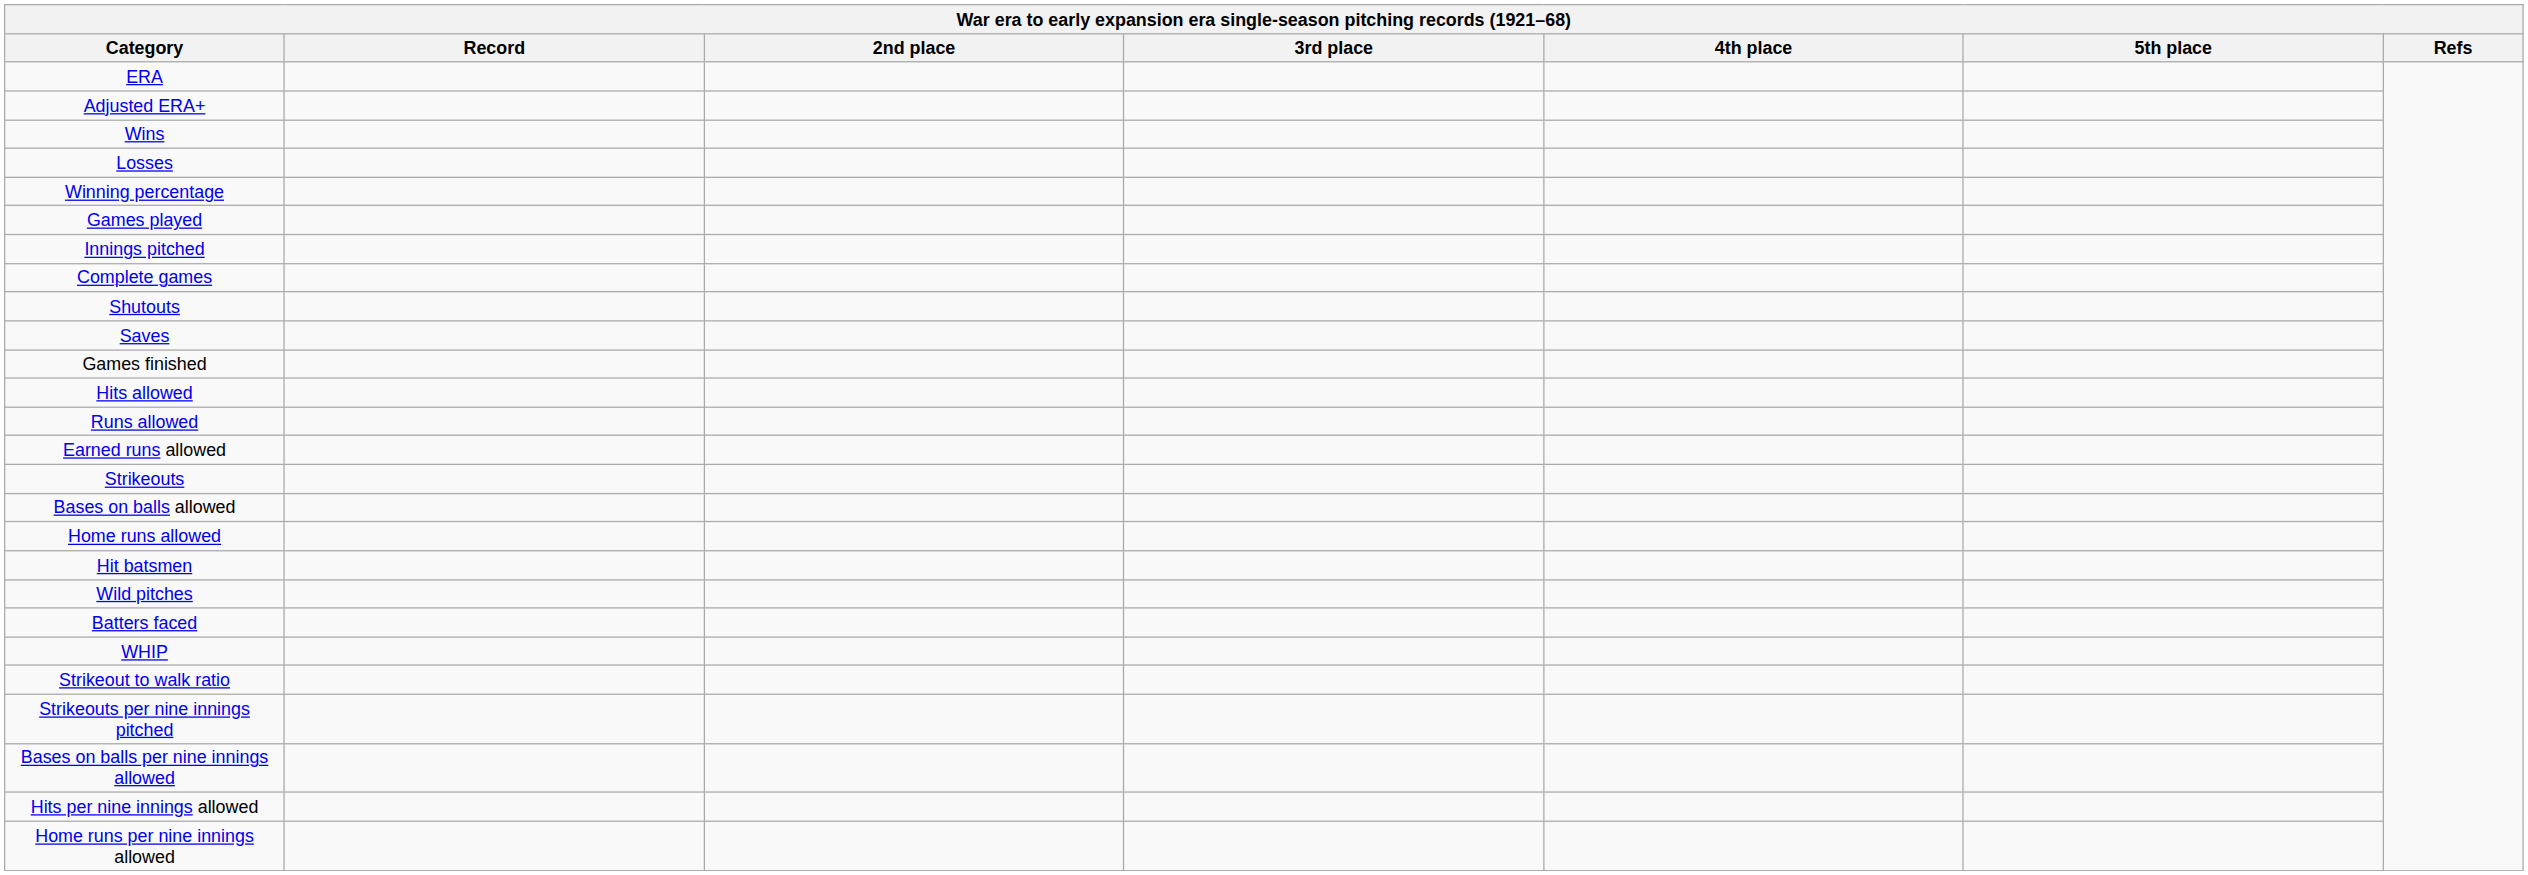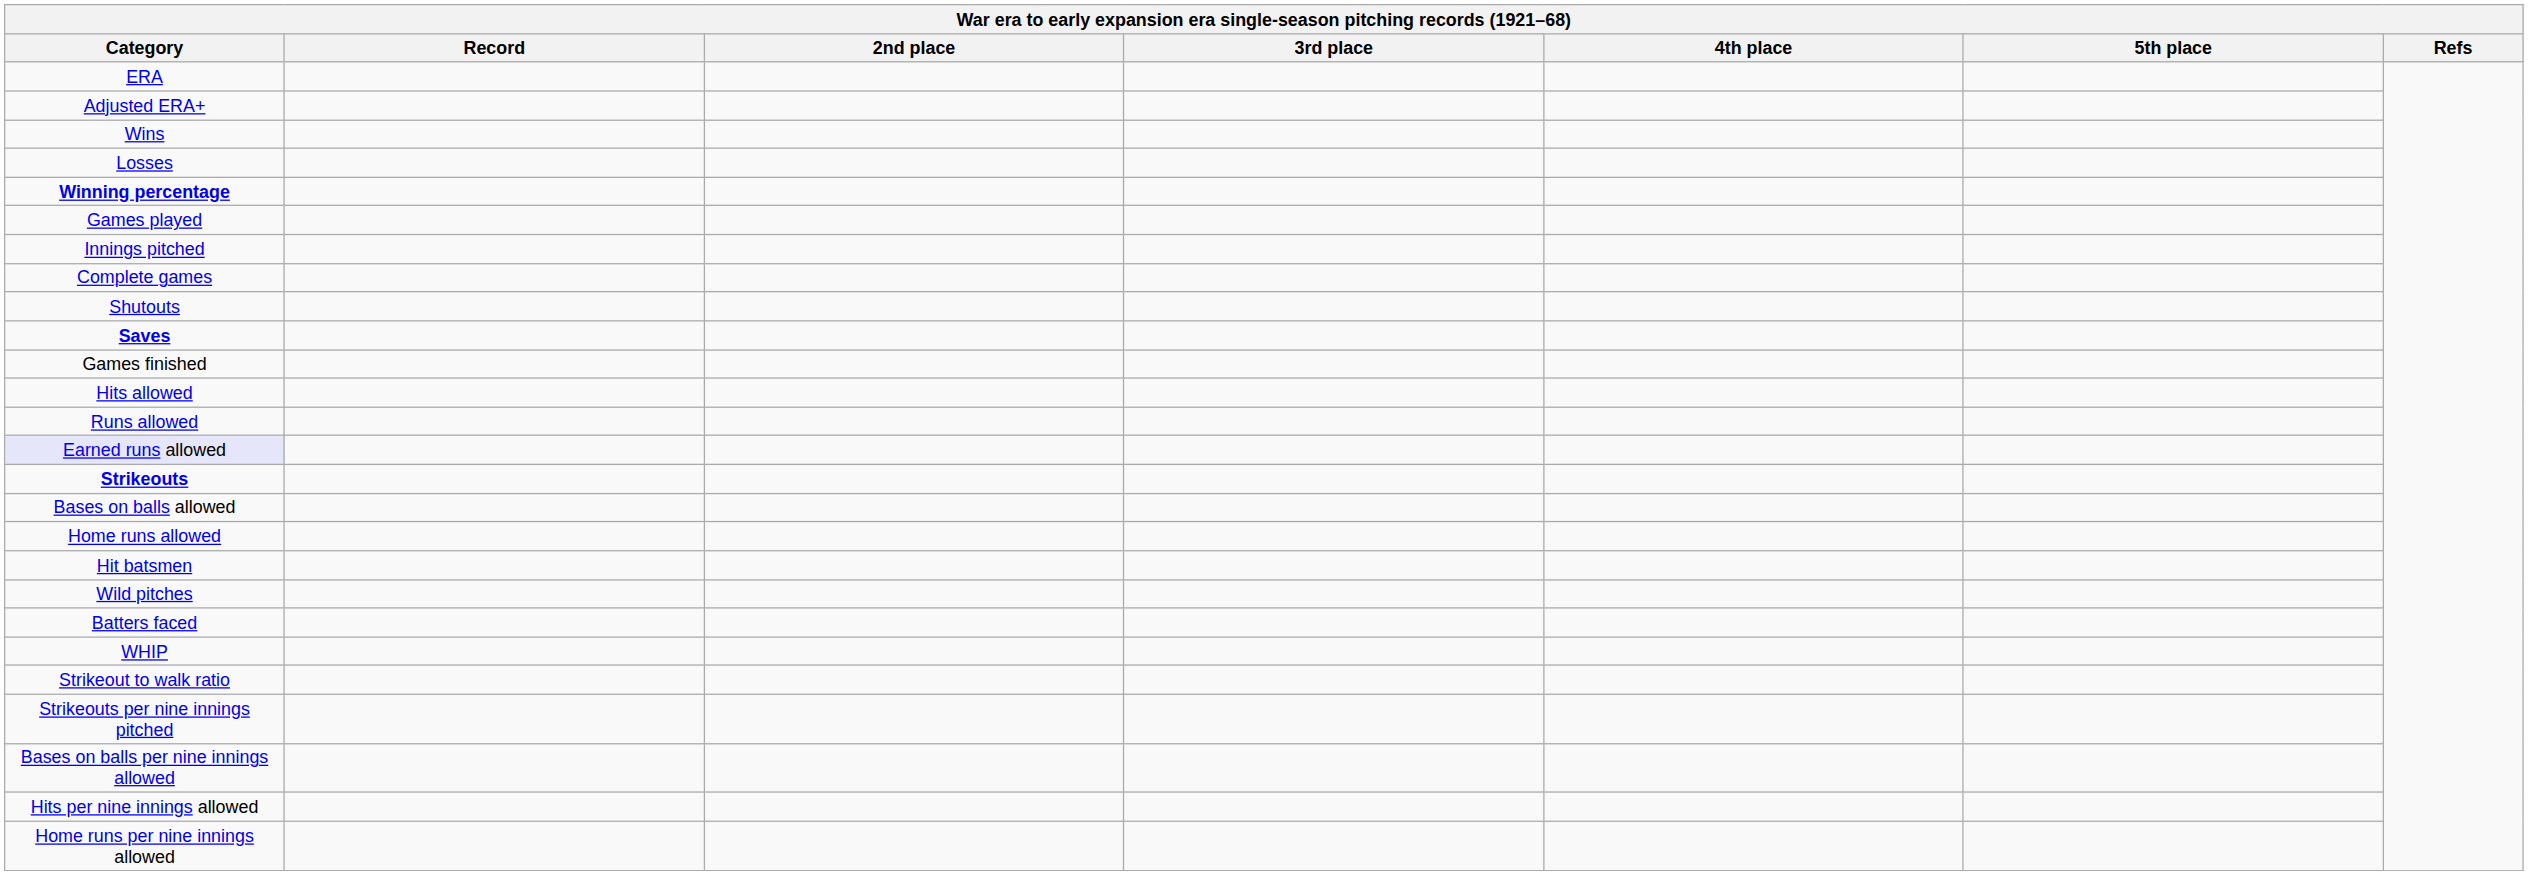(145, 191) normal -> (145, 191) bold
(145, 335) normal -> (145, 335) bold
(145, 450) no background -> (145, 450) lavender background
(145, 479) normal -> (145, 479) bold
